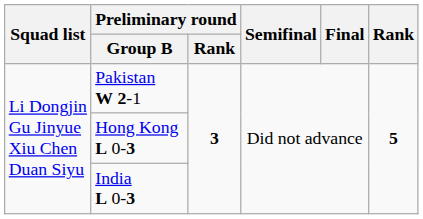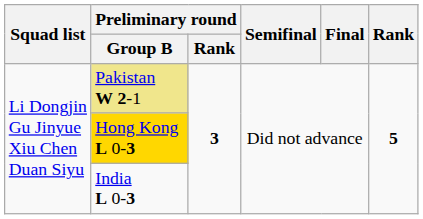(125, 88) no background -> (125, 88) khaki background
(137, 138) no background -> (137, 138) gold background
